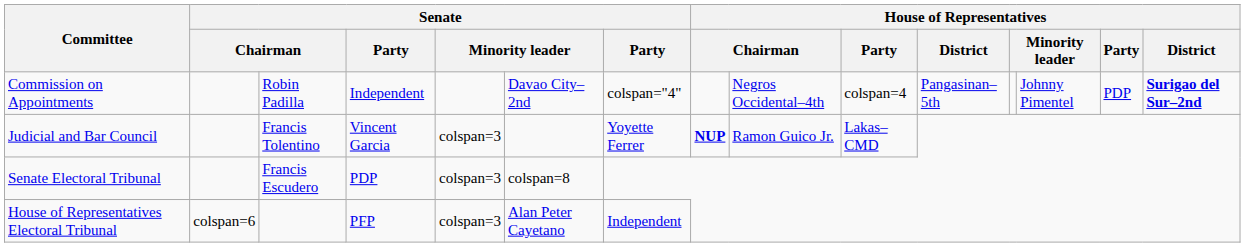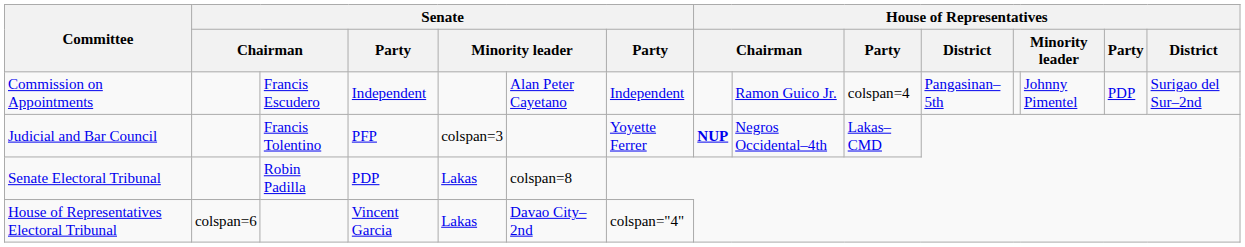(283, 93) Robin Padilla -> (292, 93) Francis Escudero
(546, 93) Davao City–2nd -> (542, 93) Alan Peter Cayetano
(644, 93) colspan="4" -> (647, 93) Independent
(778, 93) Negros Occidental–4th -> (786, 93) Ramon Guico Jr.
(1183, 93) bold -> (1185, 93) normal
(373, 136) Vincent Garcia -> (364, 136) PFP
(783, 136) Ramon Guico Jr. -> (781, 136) Negros Occidental–4th
(290, 178) Francis Escudero -> (285, 178) Robin Padilla
(470, 178) colspan=3 -> (459, 178) Lakas
(362, 221) PFP -> (375, 221) Vincent Garcia
(470, 221) colspan=3 -> (459, 221) Lakas
(540, 221) Alan Peter Cayetano -> (548, 221) Davao City–2nd
(644, 221) Independent -> (647, 221) colspan="4"
